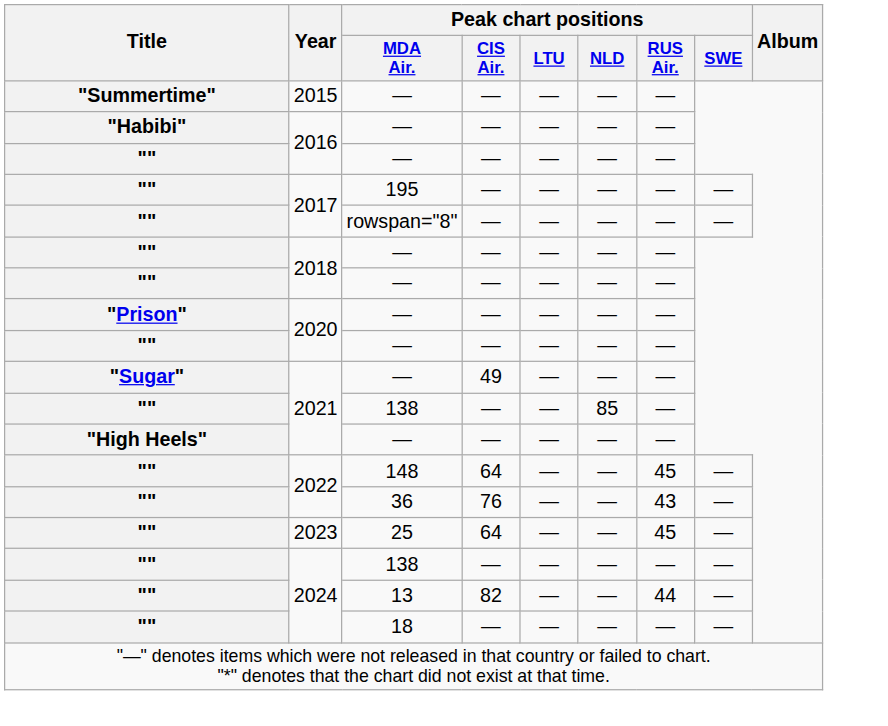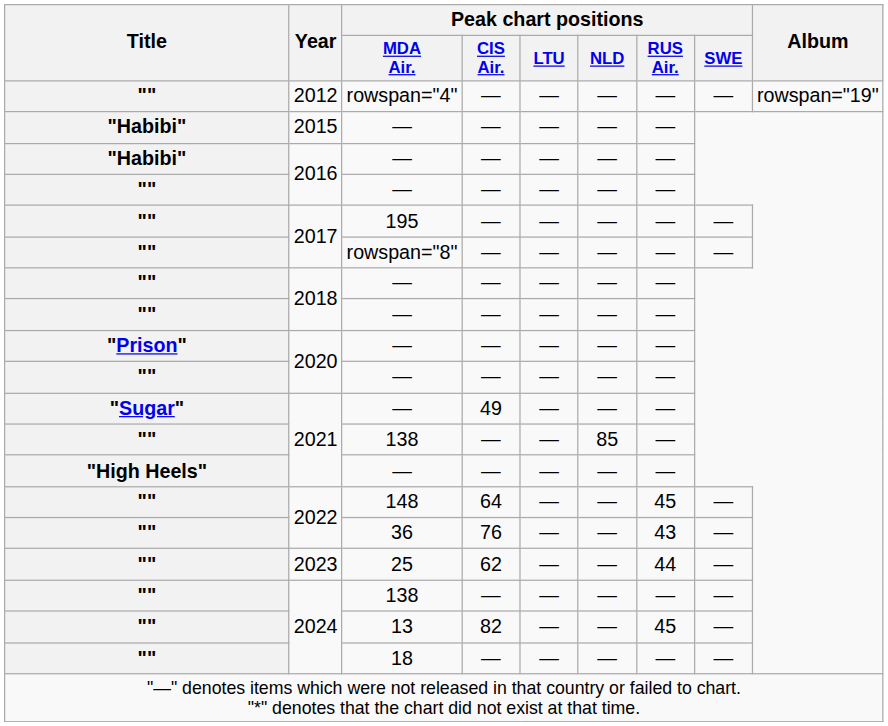+ row: (316, 96)
(147, 96) "Summertime" -> (147, 127) "Habibi"
(491, 533) 64 -> (491, 564) 62
(665, 533) 45 -> (665, 564) 44
(665, 595) 44 -> (665, 626) 45
